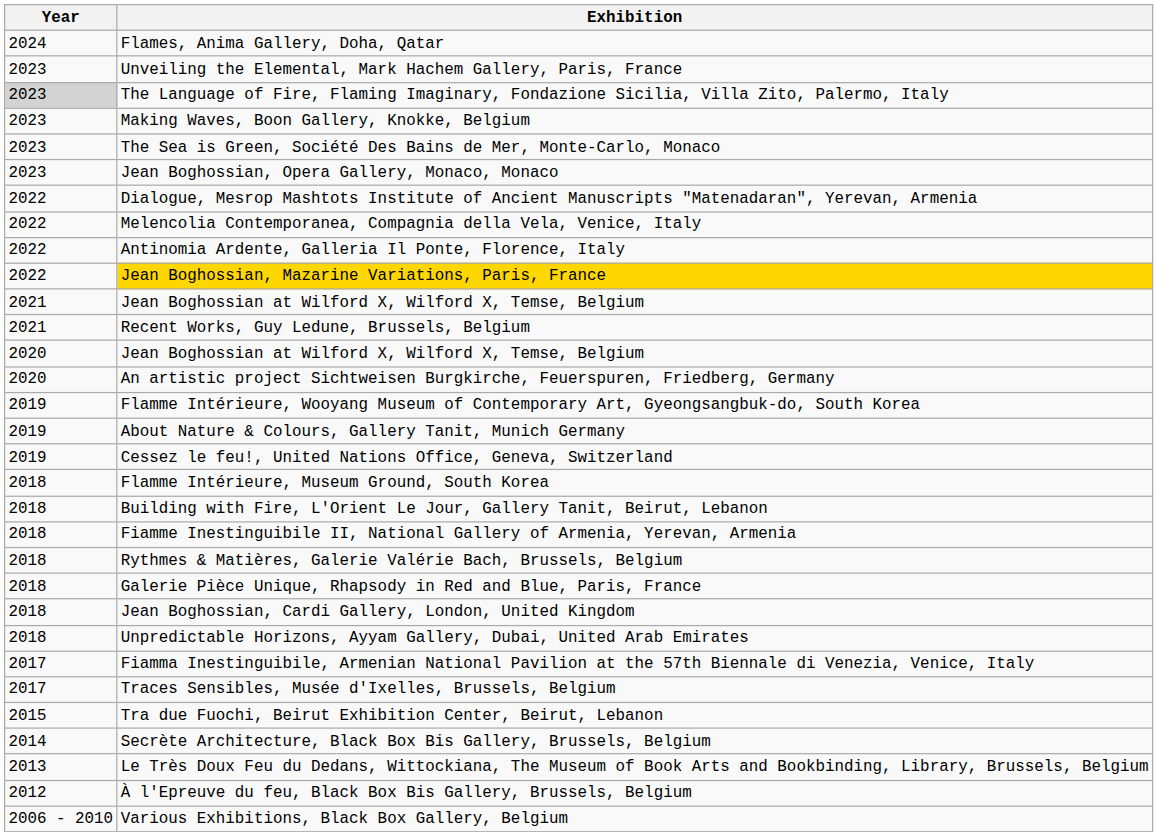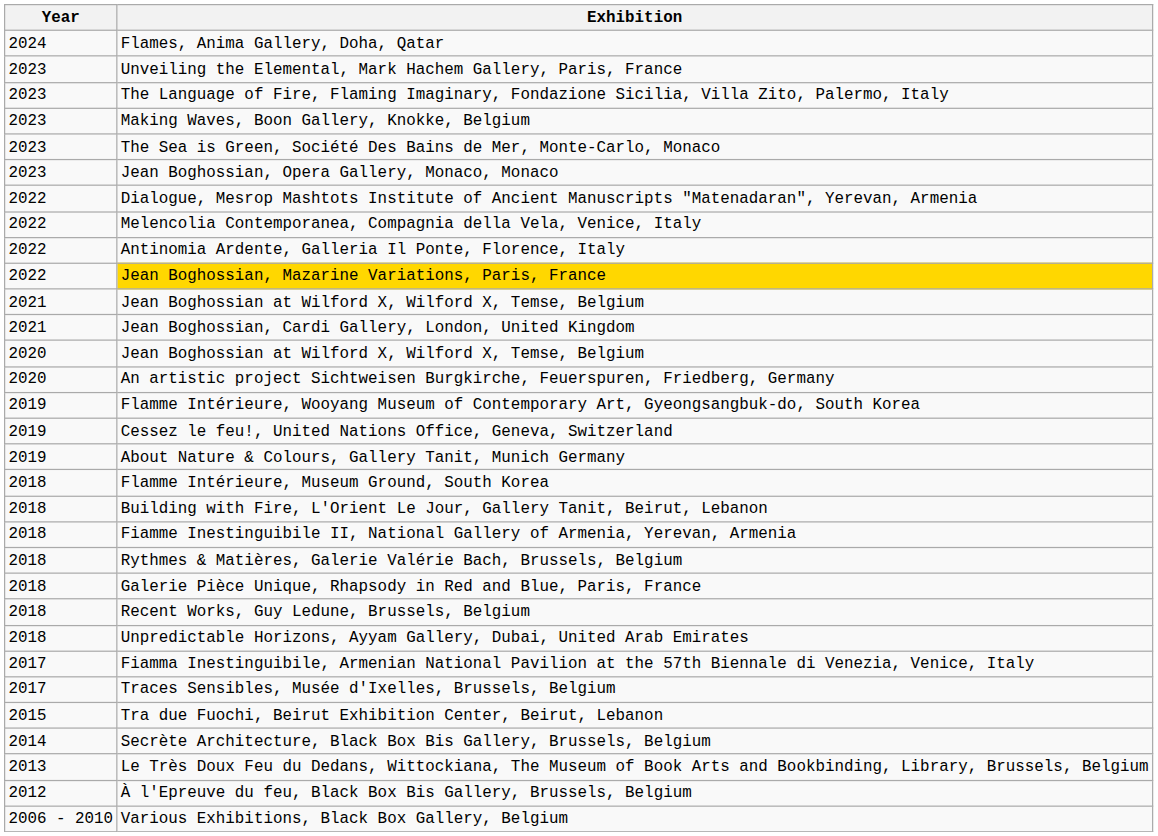(27, 95) lightgrey background -> (27, 95) no background
(325, 328) Recent Works, Guy Ledune, Brussels, Belgium -> (378, 328) Jean Boghossian, Cardi Gallery, London, United Kingdom
(373, 431) About Nature & Colours, Gallery Tanit, Munich Germany -> (397, 431) Cessez le feu!, United Nations Office, Geneva, Switzerland
(397, 457) Cessez le feu!, United Nations Office, Geneva, Switzerland -> (373, 457) About Nature & Colours, Gallery Tanit, Munich Germany
(378, 612) Jean Boghossian, Cardi Gallery, London, United Kingdom -> (325, 612) Recent Works, Guy Ledune, Brussels, Belgium
